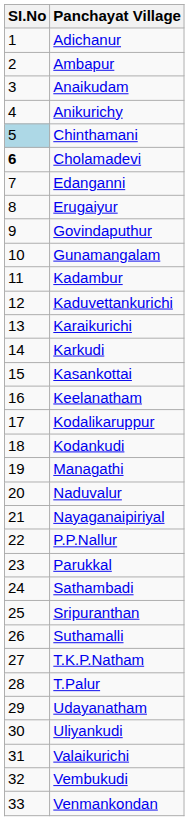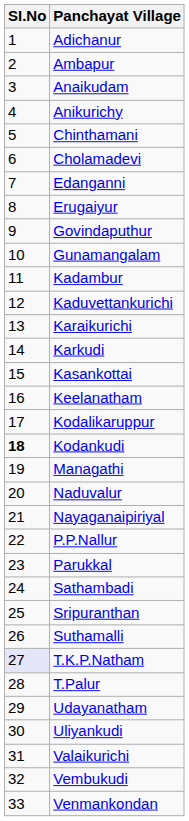(12, 135) lightblue background -> (12, 135) no background
(12, 159) bold -> (12, 159) normal
(16, 445) normal -> (16, 445) bold
(16, 660) no background -> (16, 660) lavender background
